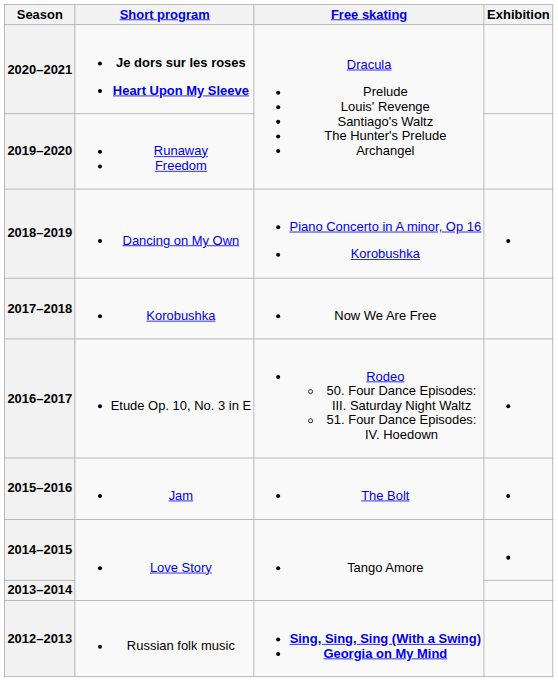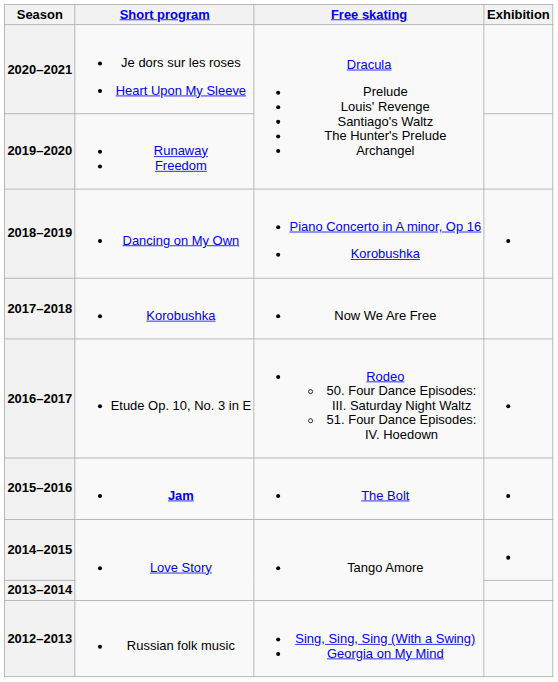(165, 77) bold -> (165, 77) normal
(165, 496) normal -> (165, 496) bold
(369, 646) bold -> (369, 646) normal
